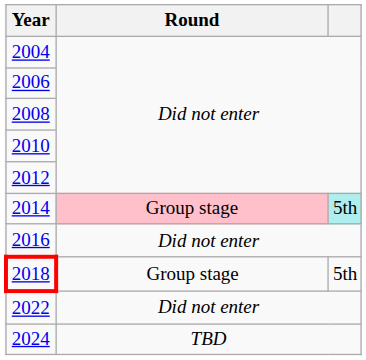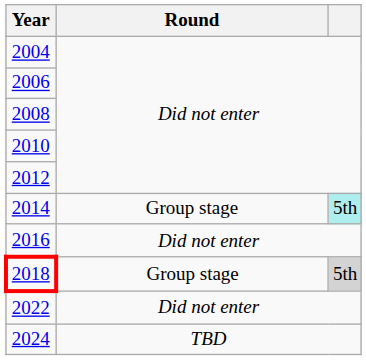(192, 208) pink background -> (192, 208) no background
(345, 274) no background -> (345, 274) lightgrey background
